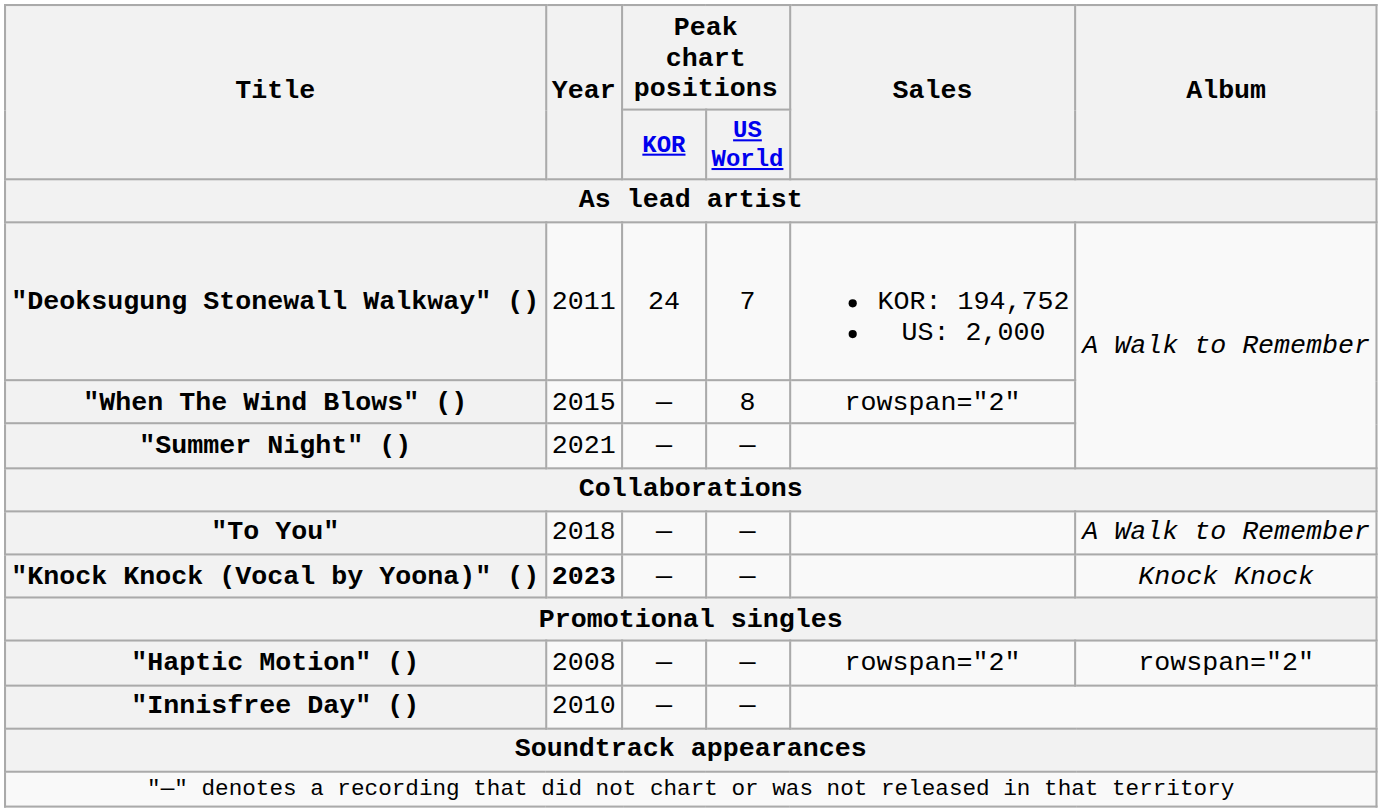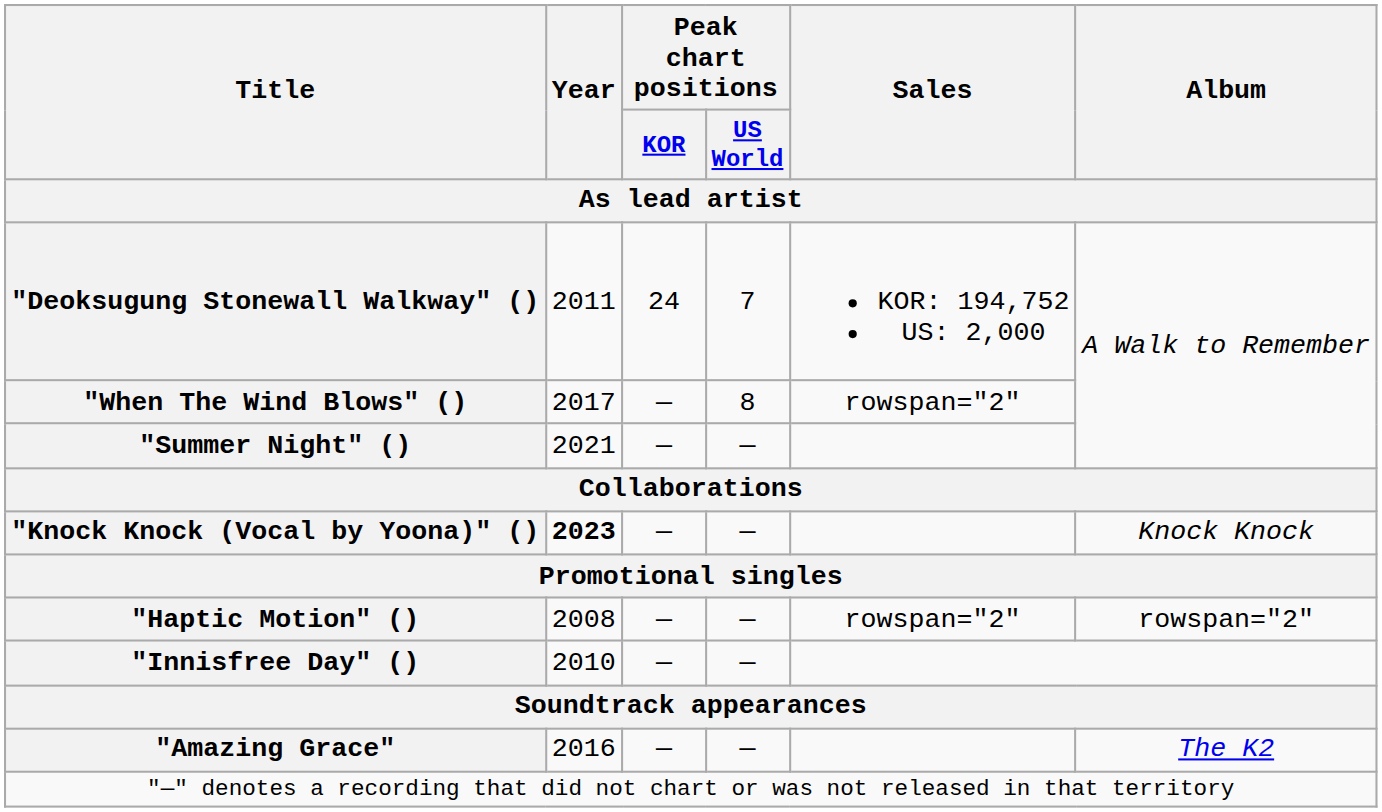(584, 402) 2015 -> (584, 402) 2017
- row: (275, 533)
+ row: (275, 750)
